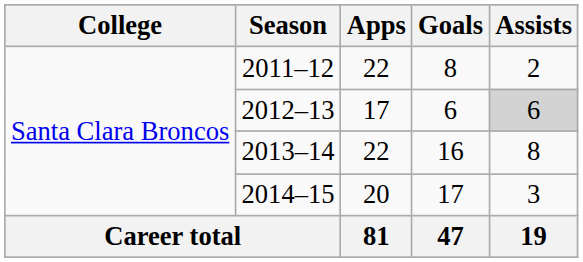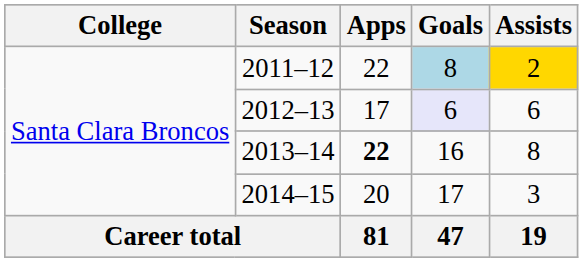(451, 67) no background -> (451, 67) lightblue background
(534, 67) no background -> (534, 67) gold background
(451, 109) no background -> (451, 109) lavender background
(534, 109) lightgrey background -> (534, 109) no background
(376, 151) normal -> (376, 151) bold
